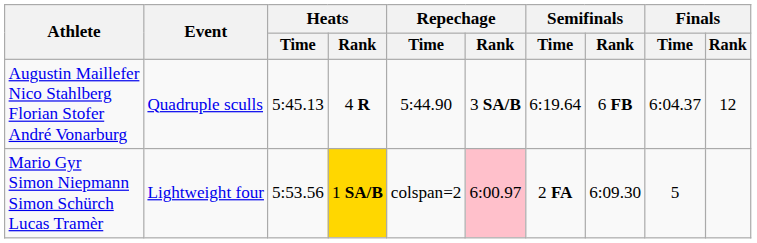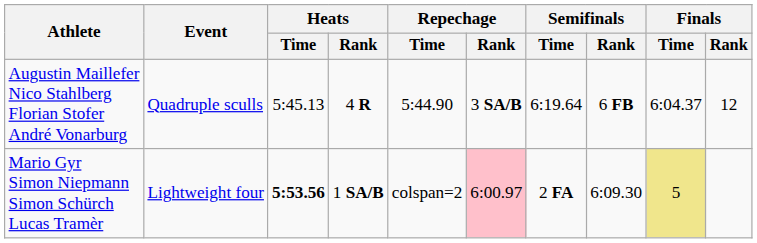(298, 193) normal -> (298, 193) bold
(357, 193) gold background -> (358, 193) no background
(675, 193) no background -> (676, 193) khaki background
